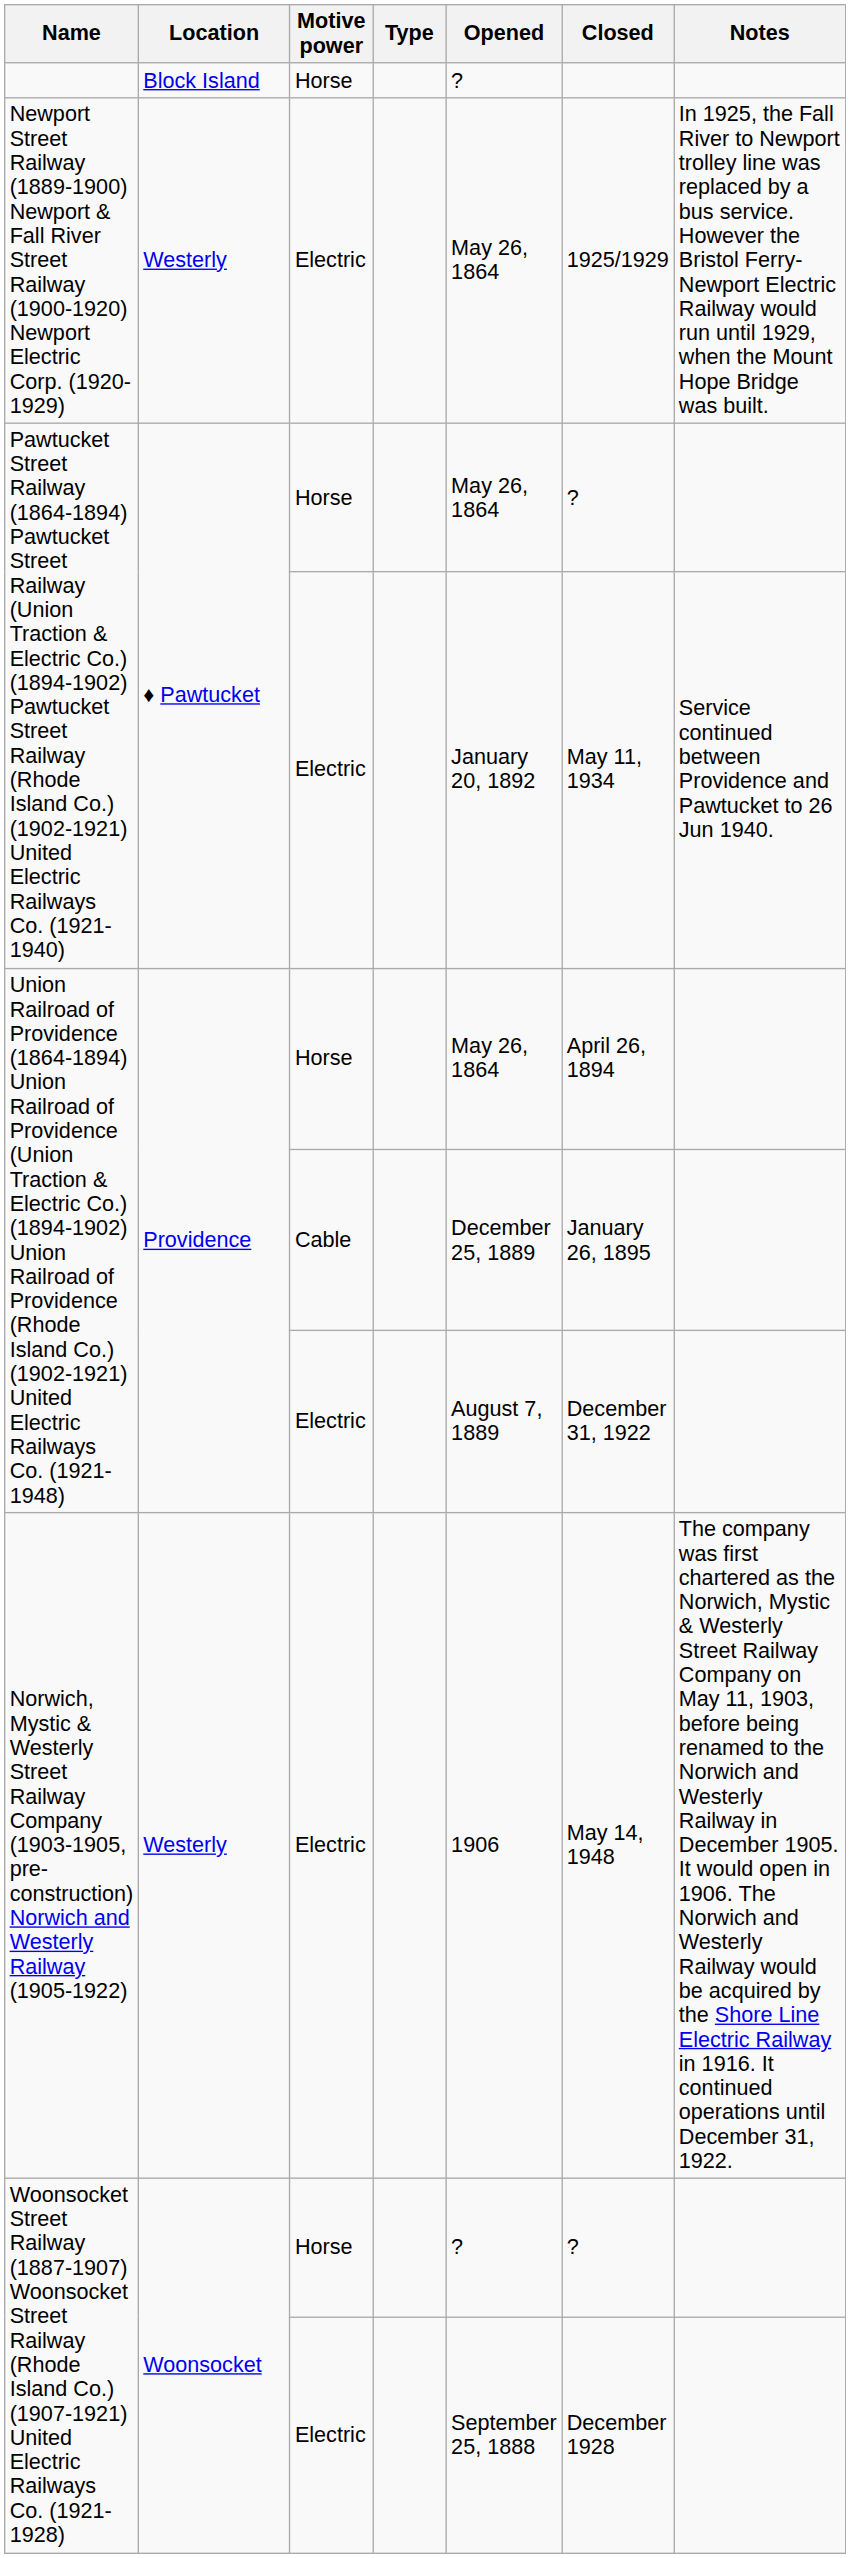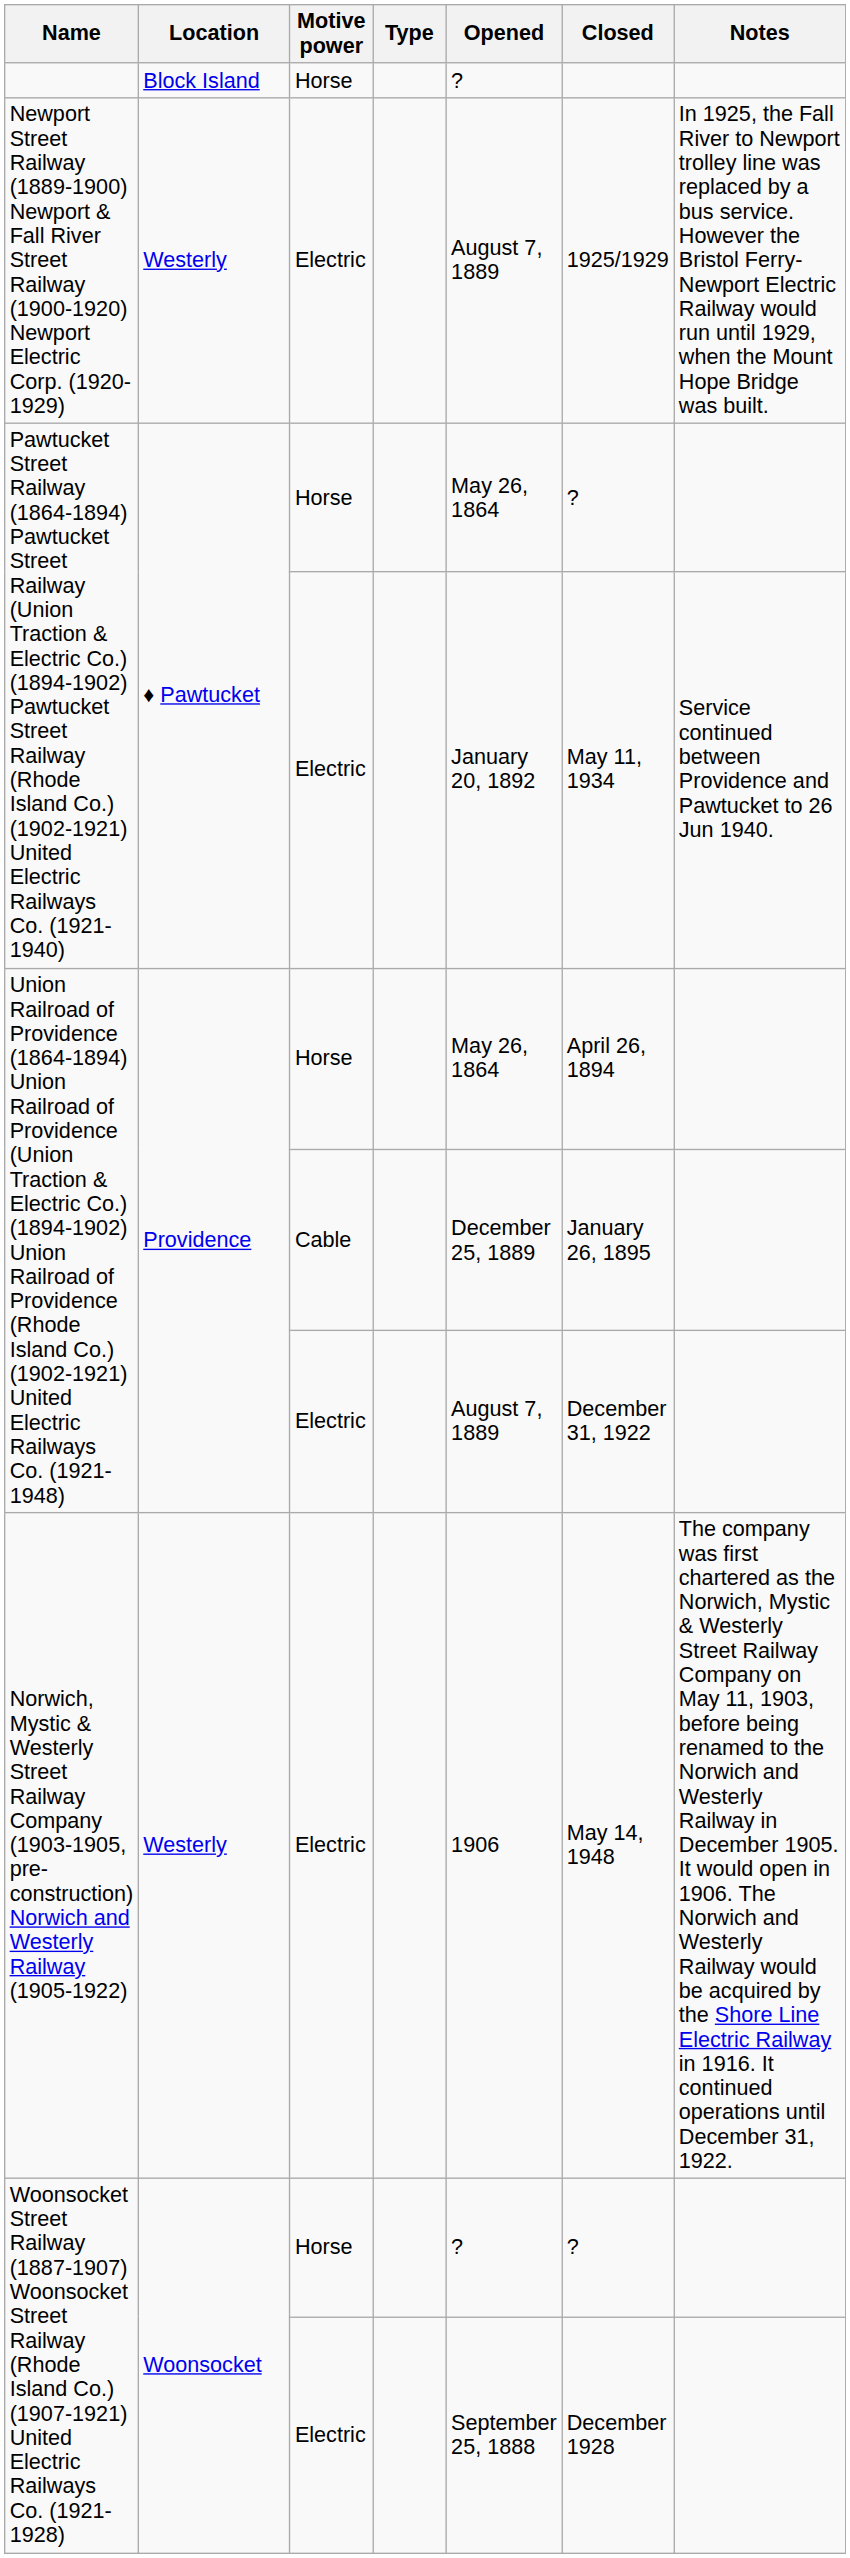(490, 260) May 26, 1864 -> (497, 260) August 7, 1889
